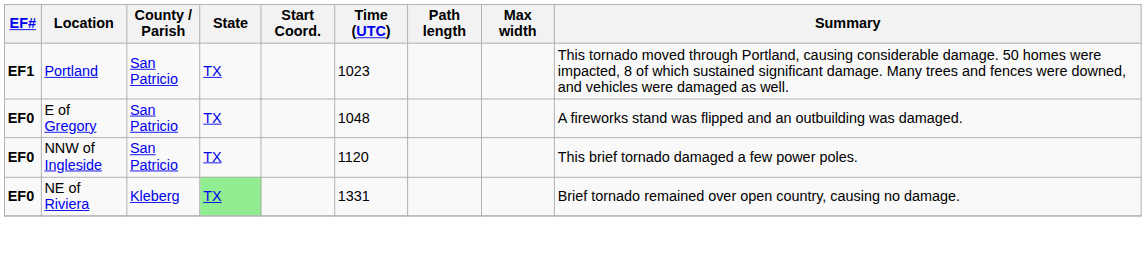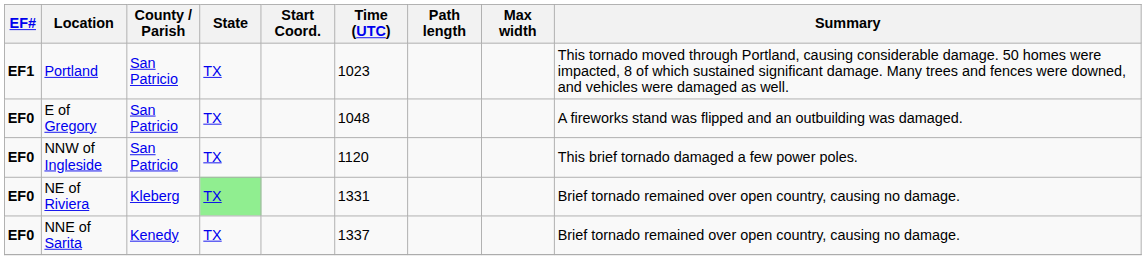+ row: (68, 235)
